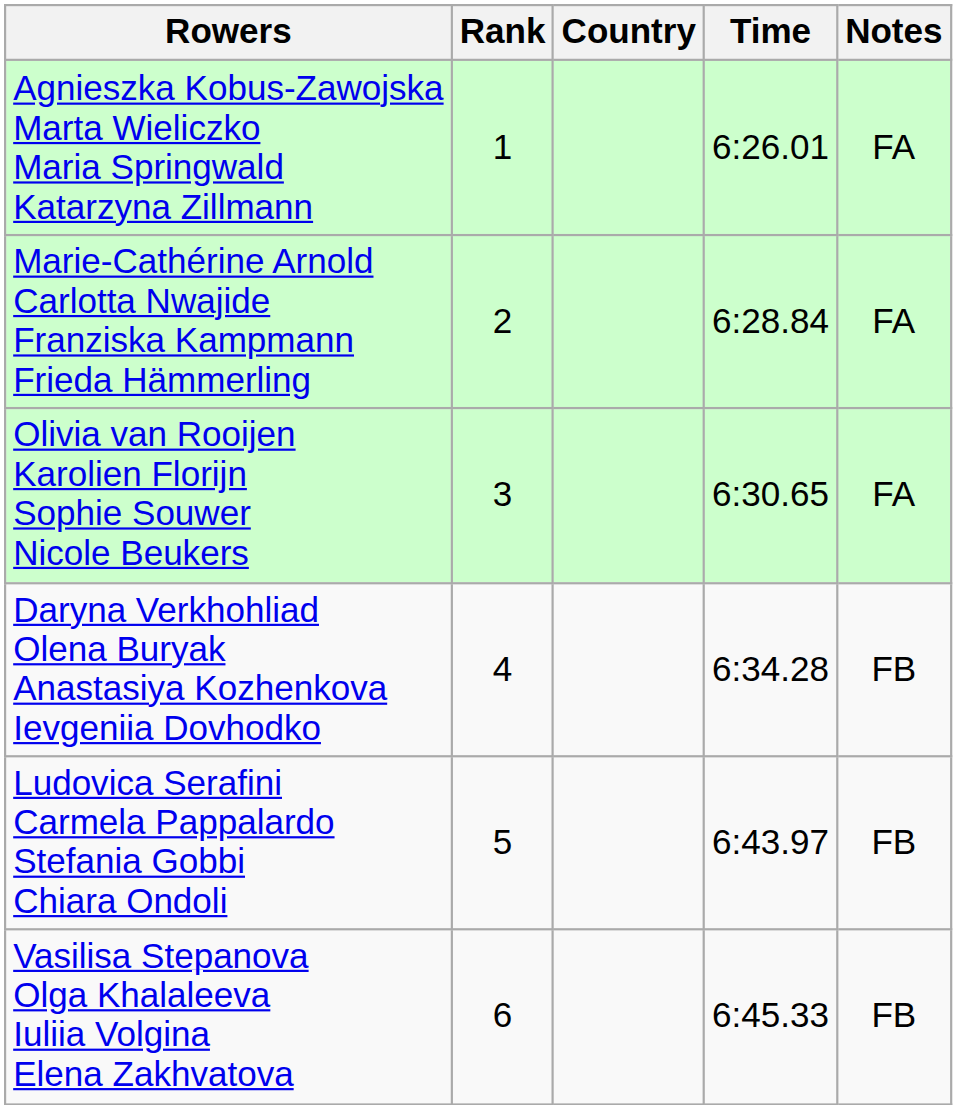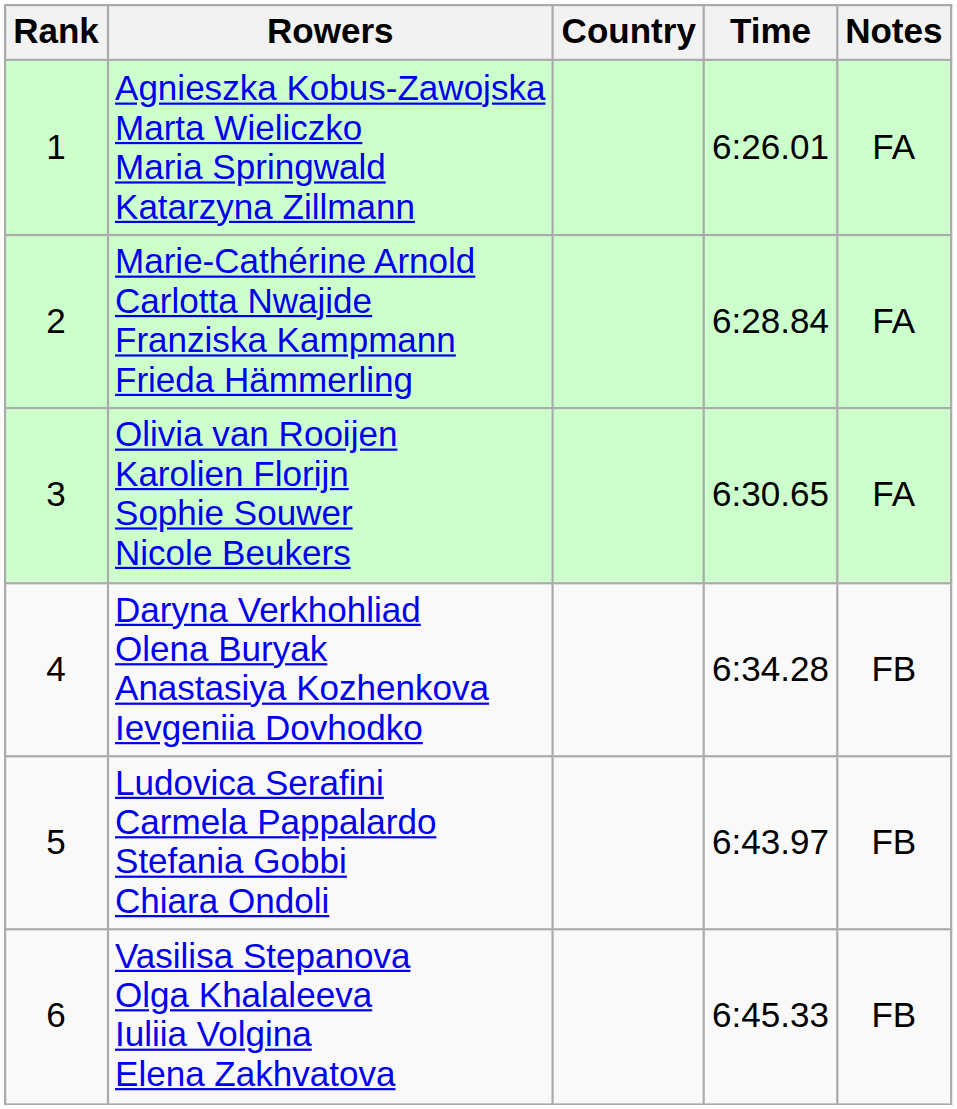columns swapped: (503, 32) <-> (228, 32)
